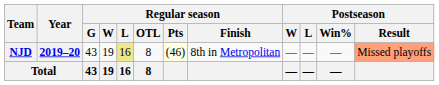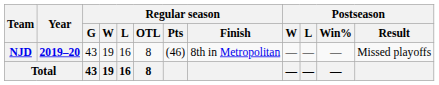(125, 52) khaki background -> (125, 52) no background
(175, 52) lightyellow background -> (175, 52) no background
(394, 52) lightsalmon background -> (394, 52) no background
